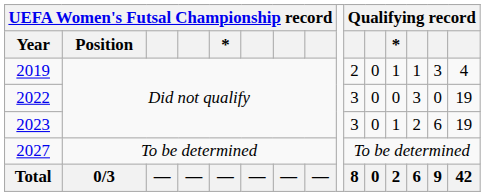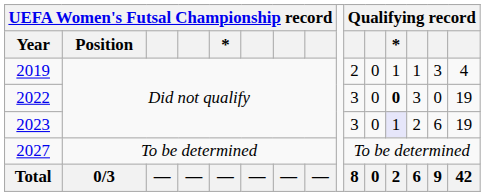(396, 97) normal -> (396, 97) bold
(396, 124) no background -> (396, 124) lavender background
